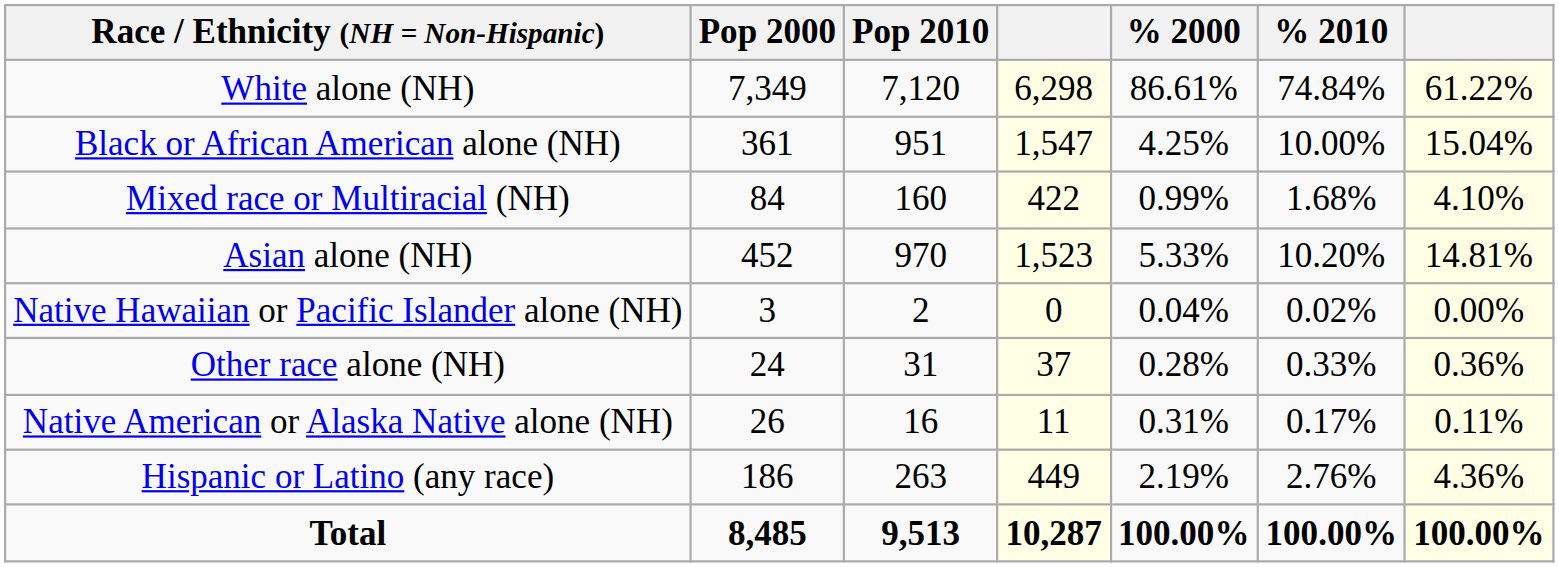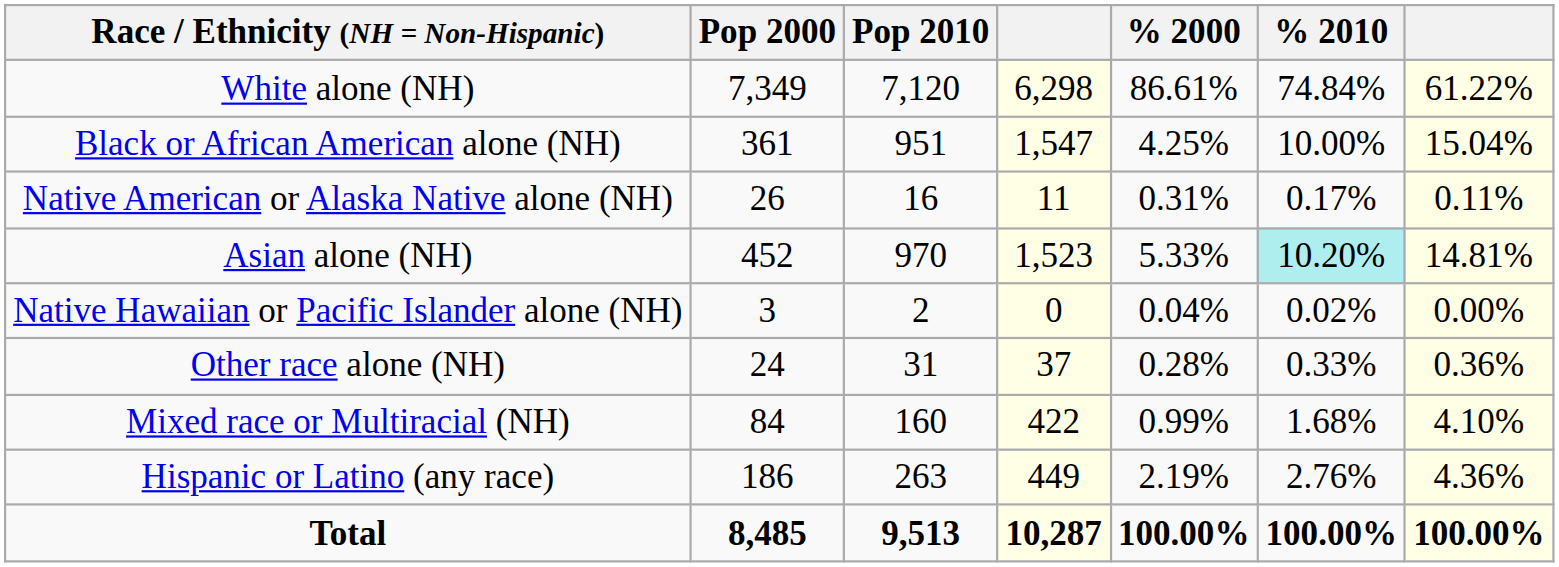rows swapped: (348, 421) <-> (348, 198)
(1331, 254) no background -> (1331, 254) paleturquoise background
